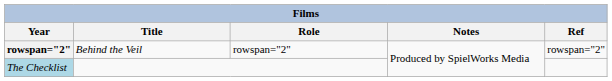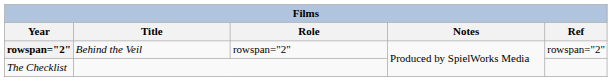(37, 68) lightblue background -> (37, 68) no background
